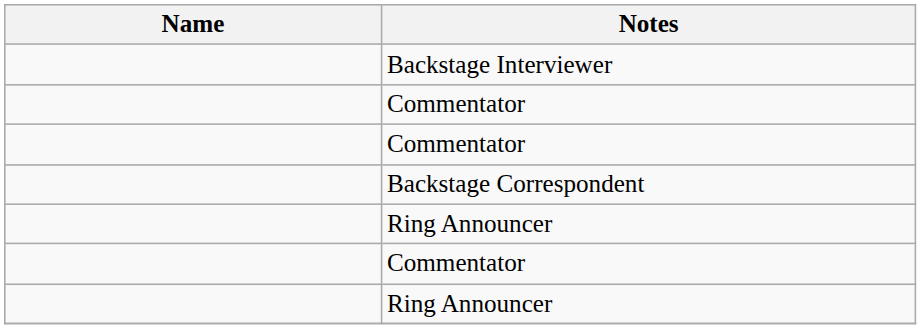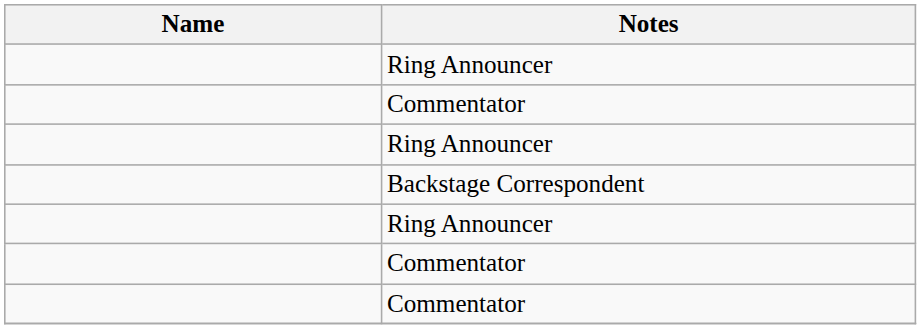(500, 64) Backstage Interviewer -> (470, 64) Ring Announcer
(456, 143) Commentator -> (470, 143) Ring Announcer
(470, 303) Ring Announcer -> (456, 303) Commentator
